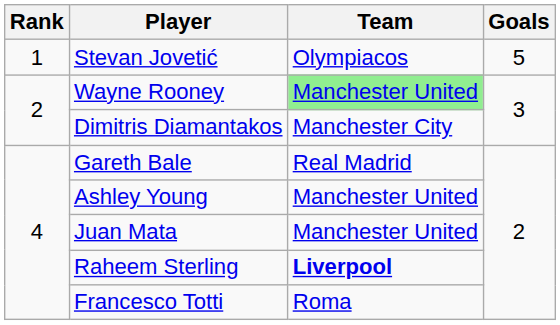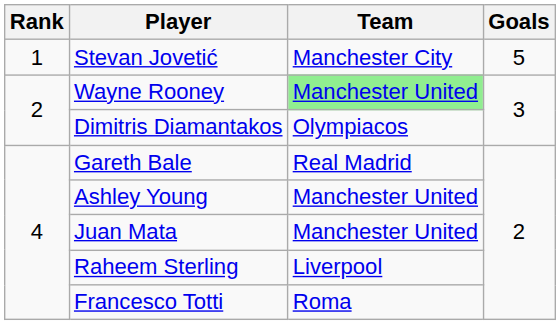(350, 57) Olympiacos -> (372, 57) Manchester City
(372, 127) Manchester City -> (350, 127) Olympiacos
(342, 267) bold -> (338, 267) normal
